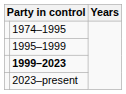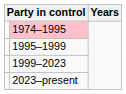(39, 30) no background -> (39, 30) pink background
(39, 64) bold -> (39, 64) normal
